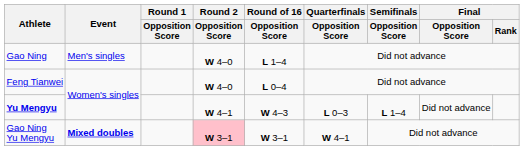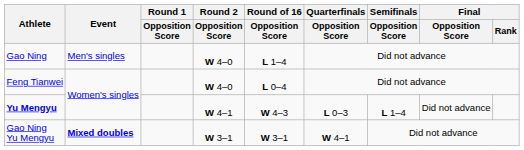(219, 139) pink background -> (219, 139) no background
